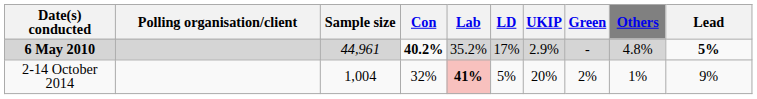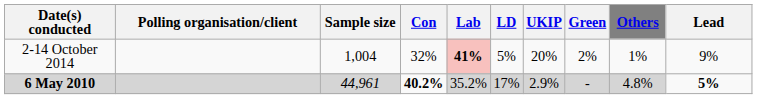rows swapped: (60, 77) <-> (60, 50)
